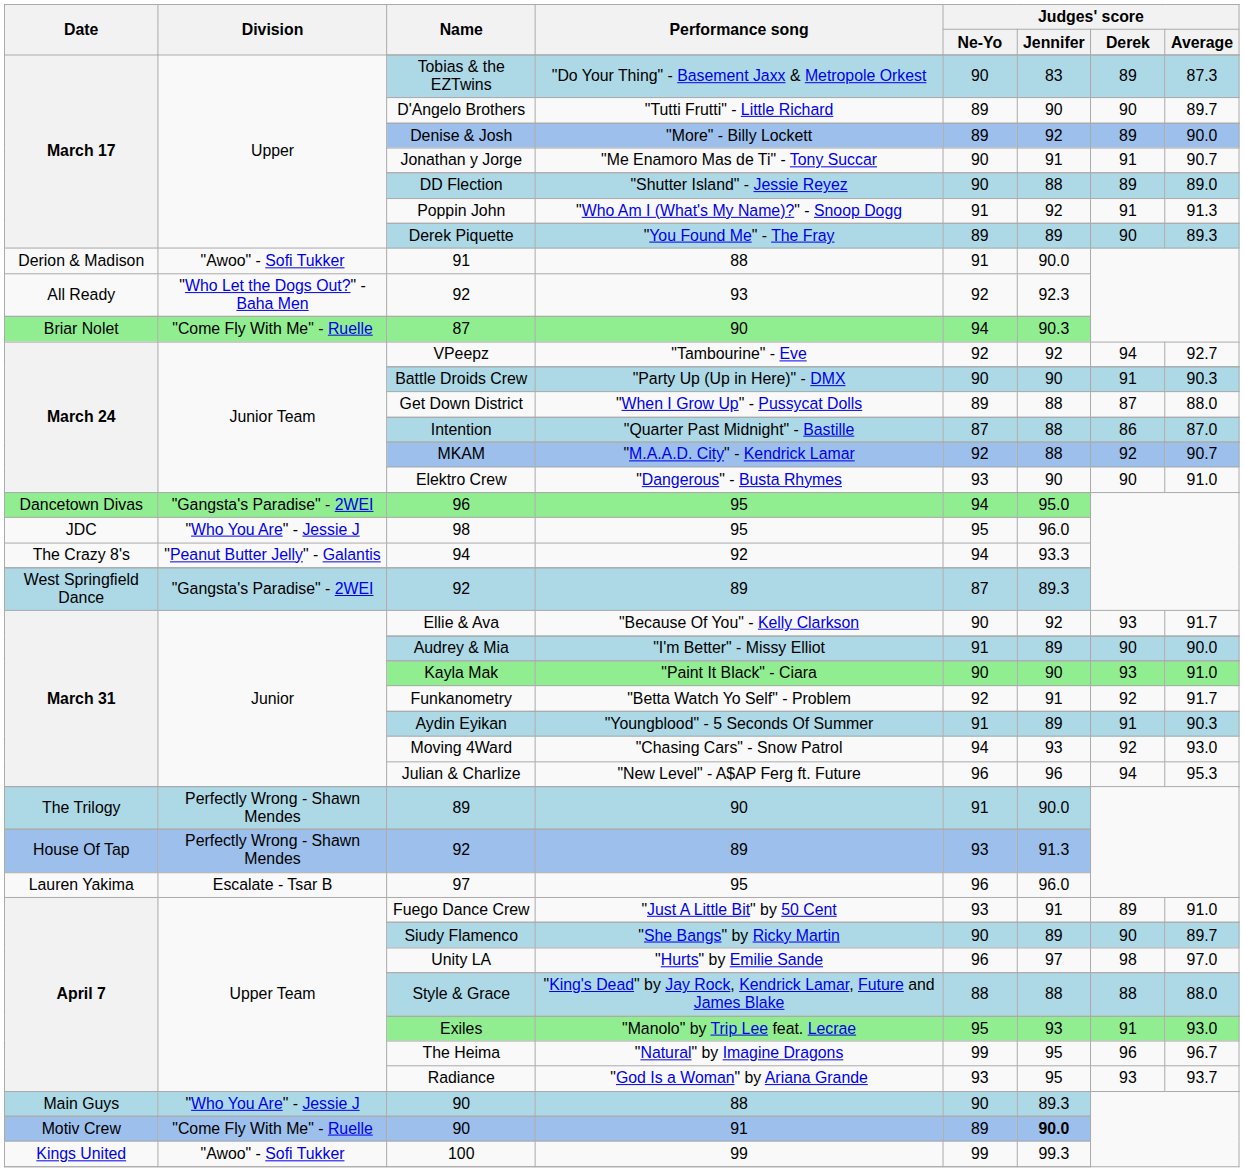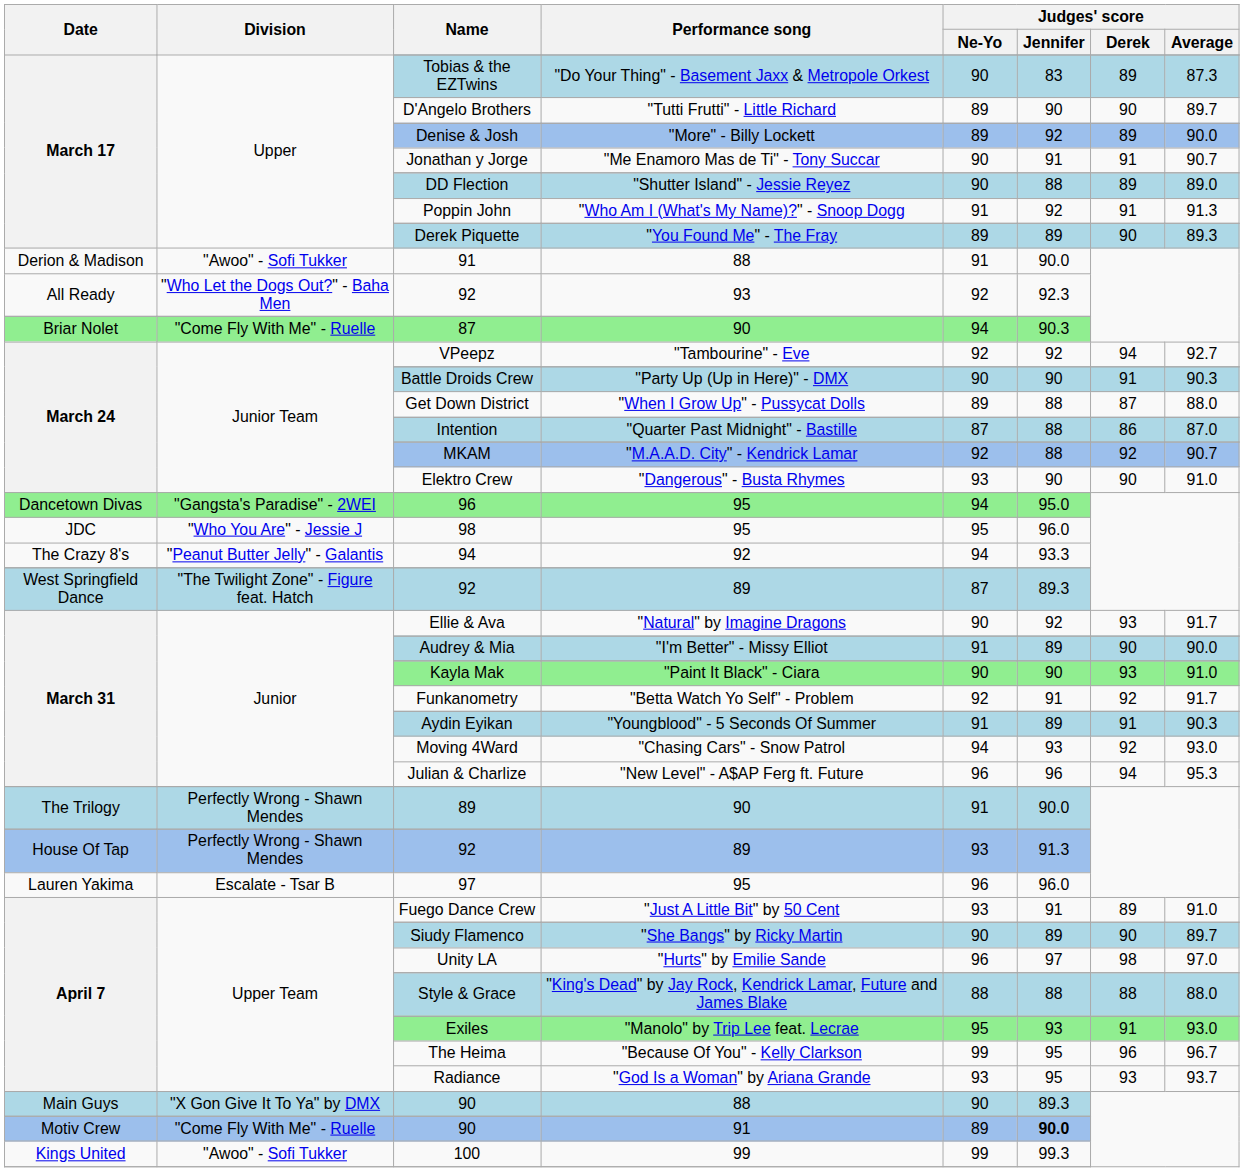(273, 589) "Gangsta's Paradise" - 2WEI -> (275, 589) "The Twilight Zone" - Figure feat. Hatch
(739, 623) "Because Of You" - Kelly Clarkson -> (742, 623) "Natural" by Imagine Dragons
(739, 1053) "Natural" by Imagine Dragons -> (742, 1053) "Because Of You" - Kelly Clarkson
(273, 1103) "Who You Are" - Jessie J -> (275, 1103) "X Gon Give It To Ya" by DMX
